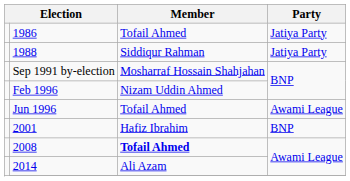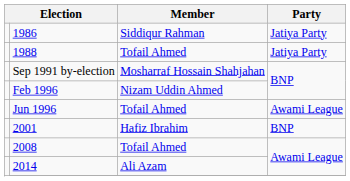(153, 33) Tofail Ahmed -> (162, 33) Siddiqur Rahman
(162, 52) Siddiqur Rahman -> (153, 52) Tofail Ahmed
(155, 147) bold -> (153, 147) normal
